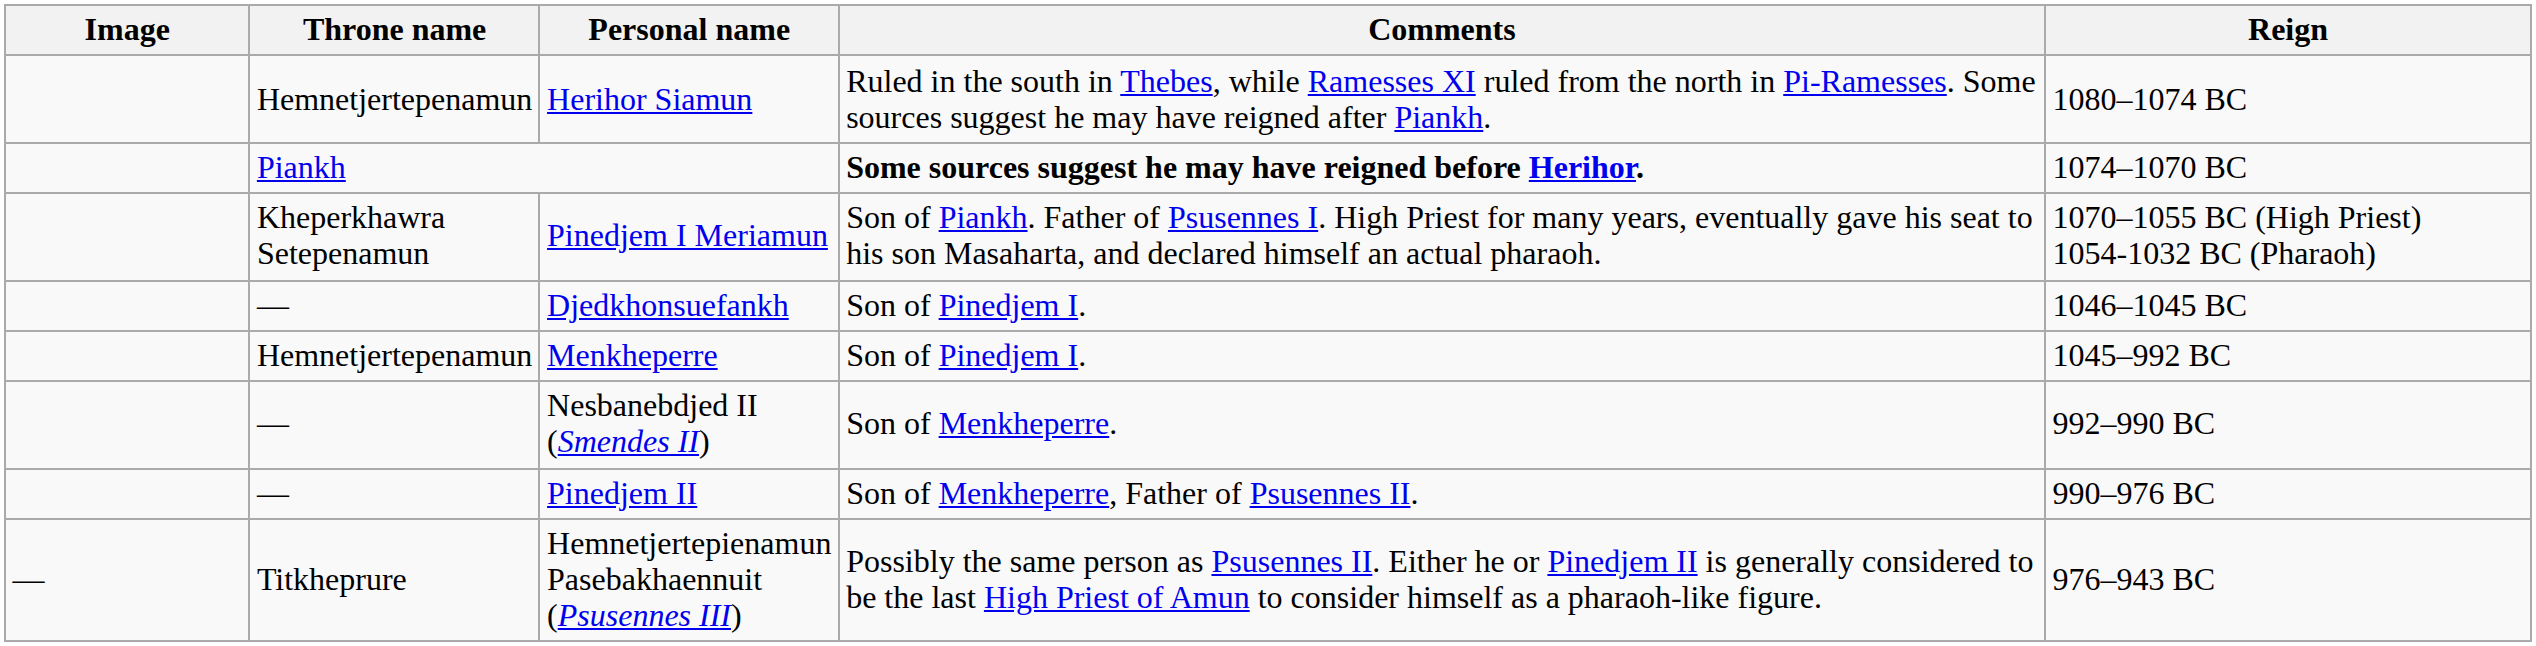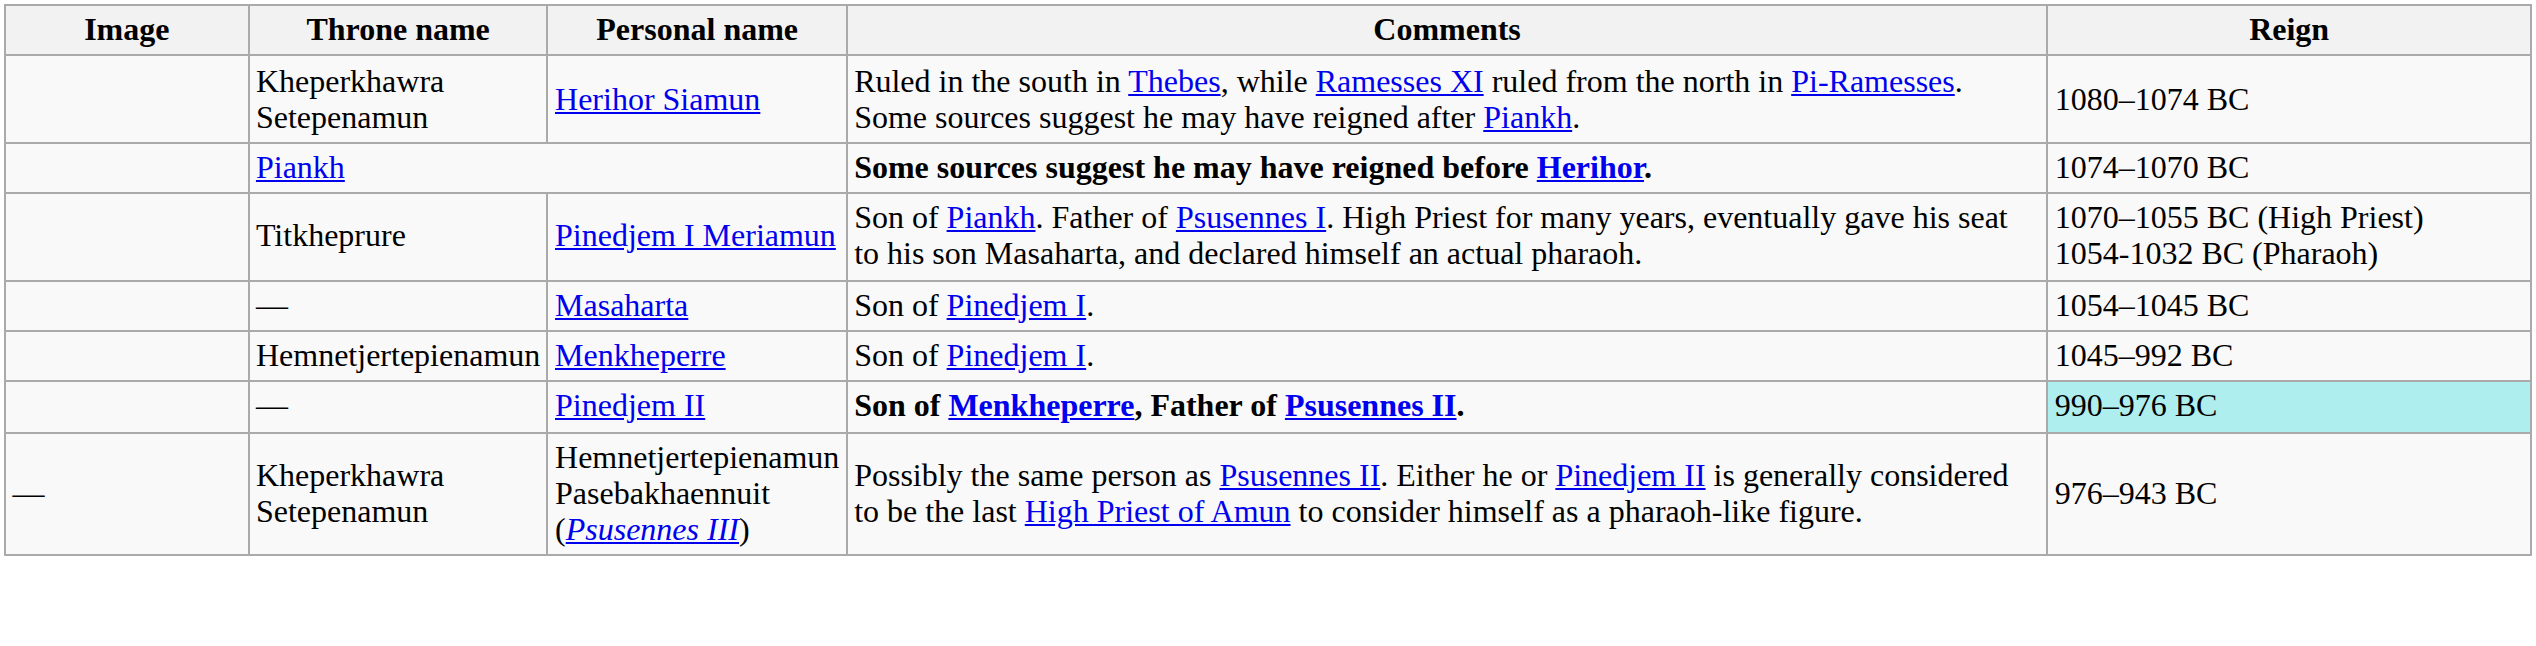(395, 98) Hemnetjertepenamun -> (350, 98) Kheperkhawra Setepenamun
(351, 236) Kheperkhawra Setepenamun -> (331, 236) Titkheprure
+ row: (622, 304)
- row: (668, 304)
(395, 355) Hemnetjertepenamun -> (398, 355) Hemnetjertepienamun
- row: (652, 424)
(1132, 493) normal -> (1159, 406) bold
(2134, 493) no background -> (2136, 406) paleturquoise background
(332, 579) Titkheprure -> (350, 493) Kheperkhawra Setepenamun
